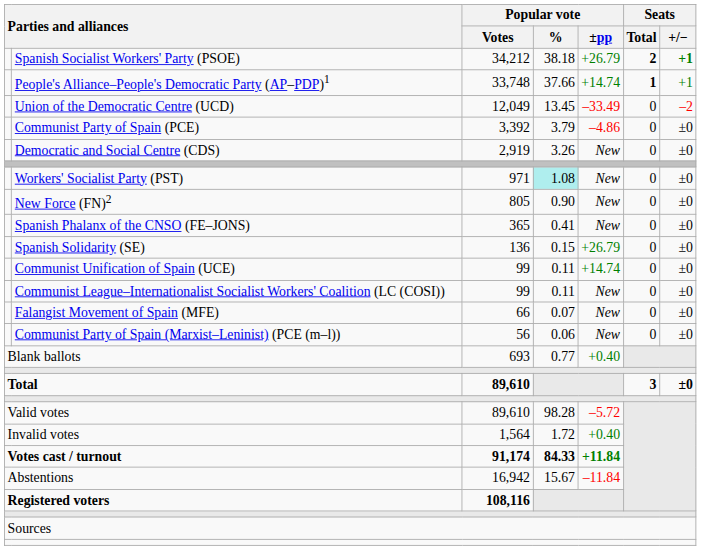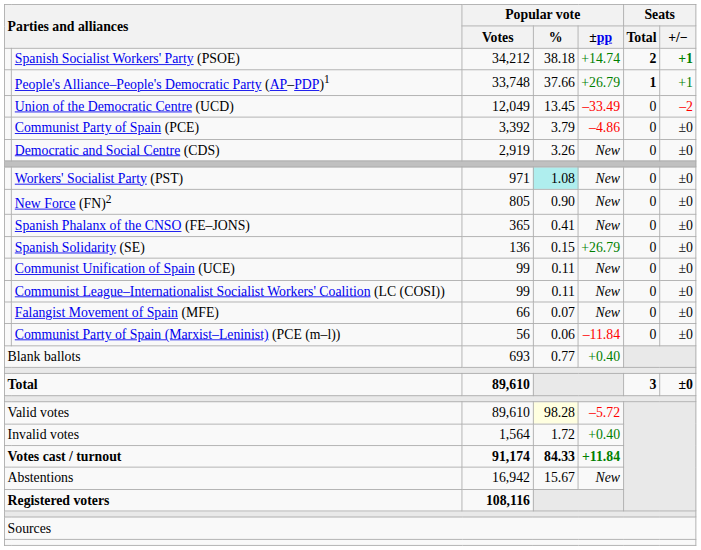(601, 59) +26.79 -> (601, 59) +14.74
(601, 82) +14.74 -> (601, 82) +26.79
(601, 269) +14.74 -> (608, 269) New
(608, 334) New -> (601, 334) –11.84
(560, 412) no background -> (560, 412) lightyellow background
(601, 478) –11.84 -> (608, 478) New
